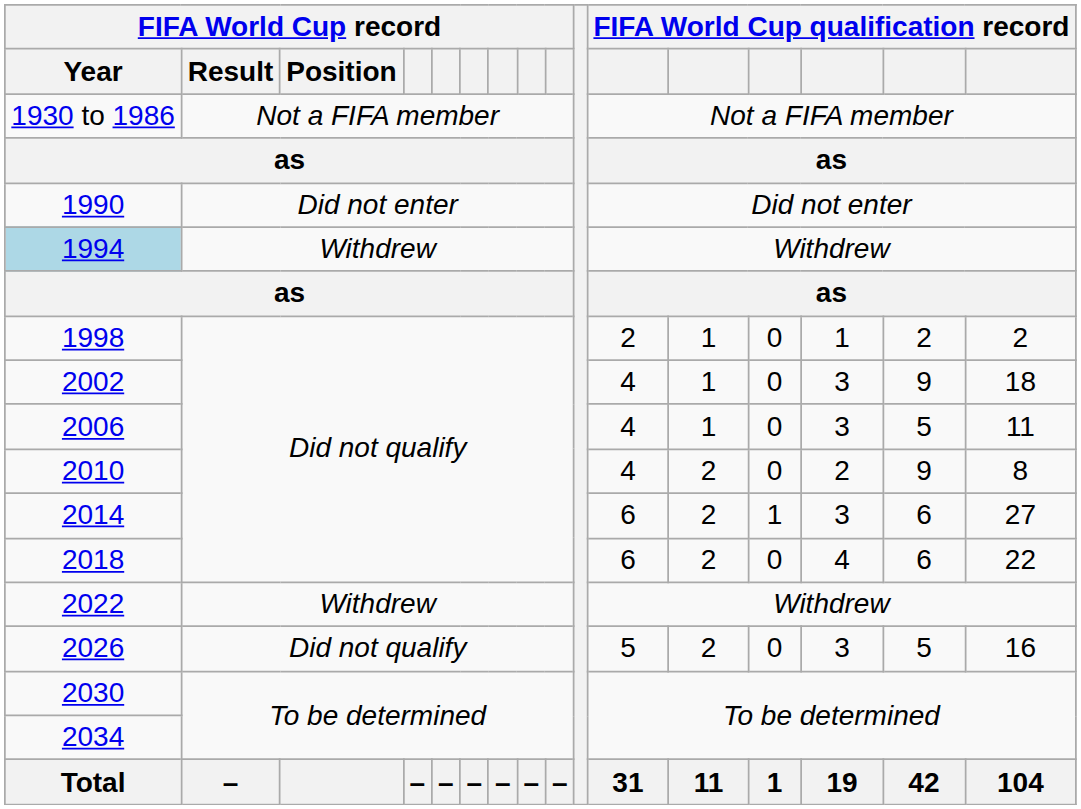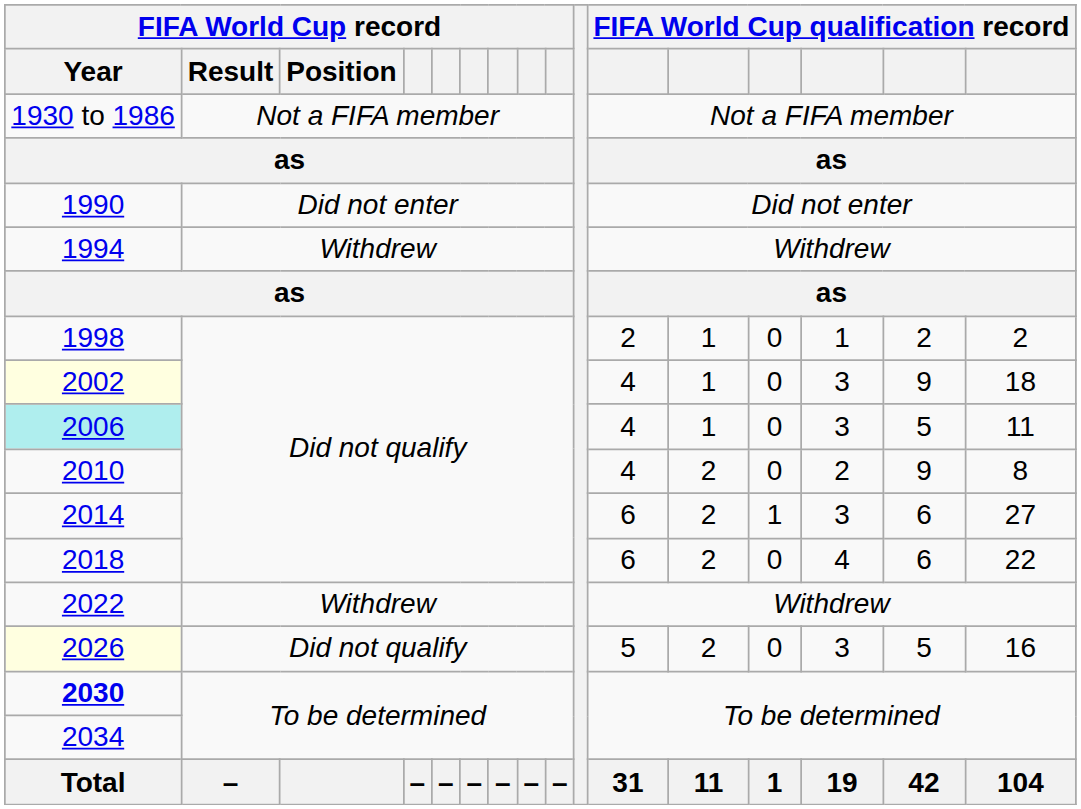(93, 248) lightblue background -> (93, 248) no background
(93, 381) no background -> (93, 381) lightyellow background
(93, 426) no background -> (93, 426) paleturquoise background
(93, 648) no background -> (93, 648) lightyellow background
(93, 692) normal -> (93, 692) bold
